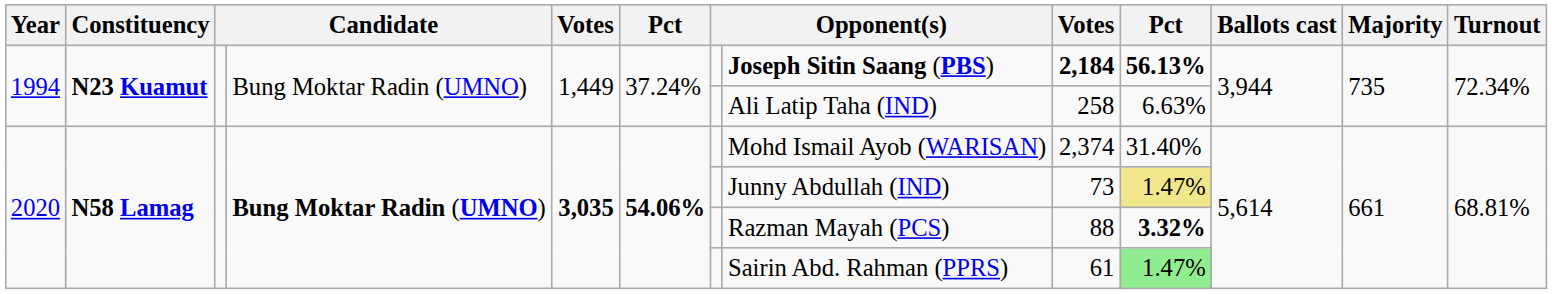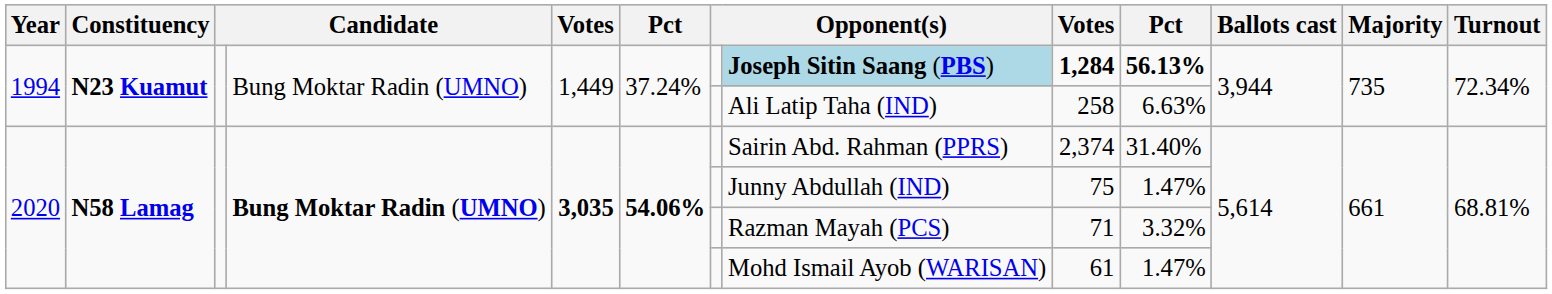(861, 65) no background -> (861, 65) lightblue background
(1087, 65) 2,184 -> (1087, 65) 1,284
(887, 146) Mohd Ismail Ayob (WARISAN) -> (868, 146) Sairin Abd. Rahman (PPRS)
(1102, 187) 73 -> (1102, 187) 75
(1174, 187) khaki background -> (1174, 187) no background
(1102, 227) 88 -> (1102, 227) 71
(1172, 227) bold -> (1174, 227) normal
(868, 268) Sairin Abd. Rahman (PPRS) -> (887, 268) Mohd Ismail Ayob (WARISAN)
(1174, 268) lightgreen background -> (1174, 268) no background
